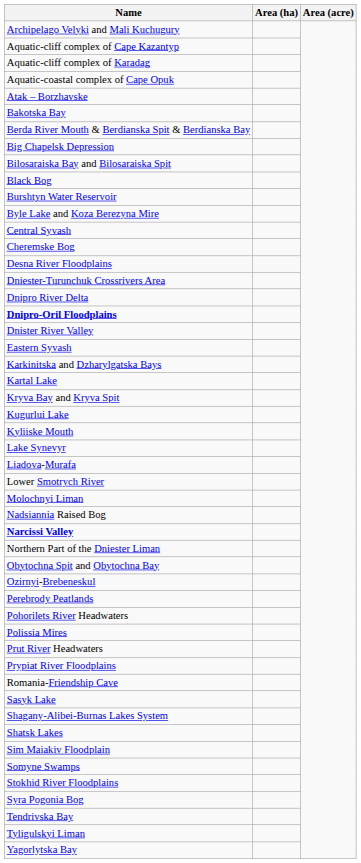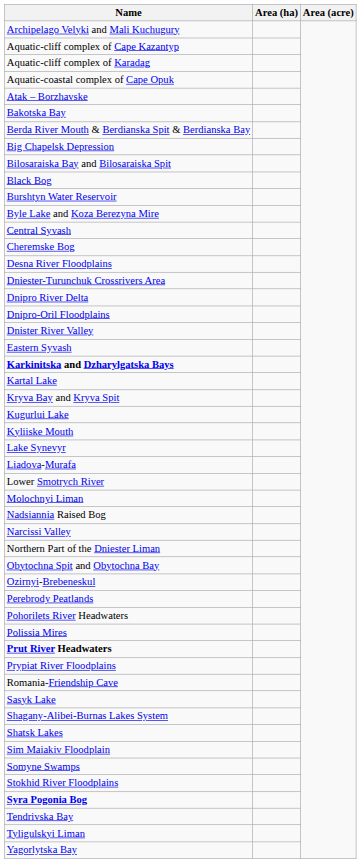(62, 314) bold -> (58, 314) normal
(84, 364) normal -> (90, 364) bold
(40, 532) bold -> (39, 532) normal
(55, 649) normal -> (59, 649) bold
(45, 800) normal -> (47, 800) bold
